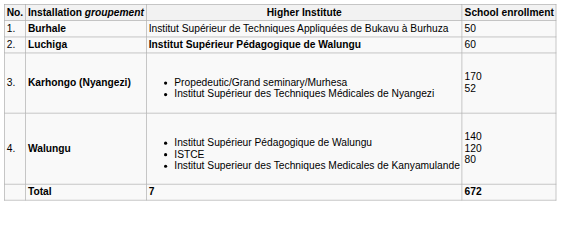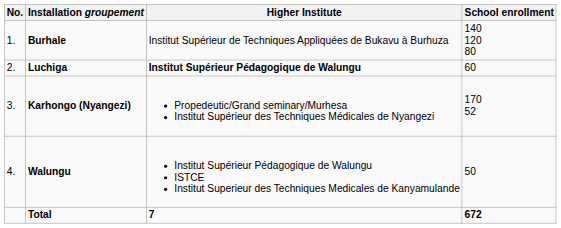(470, 28) 50 -> (473, 40) 140 120 80
(473, 148) 140 120 80 -> (470, 171) 50
